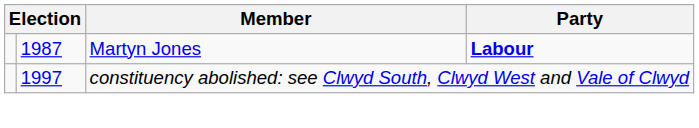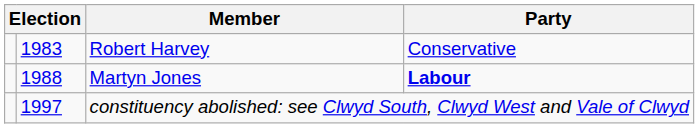+ row: (149, 48)
(41, 48) 1987 -> (41, 78) 1988
